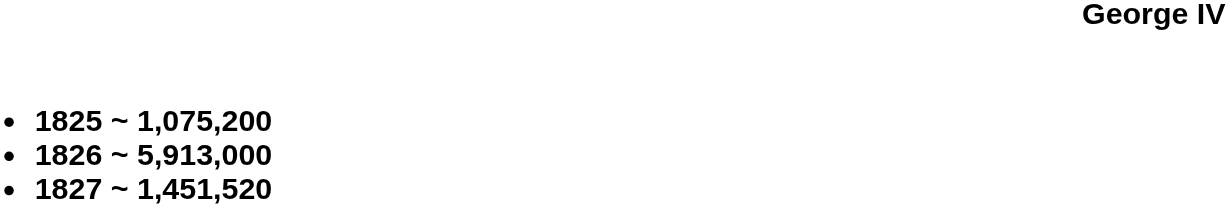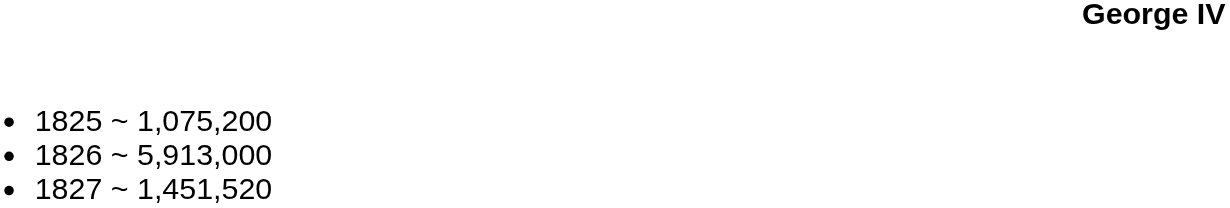(1154, 155) bold -> (1154, 155) normal
